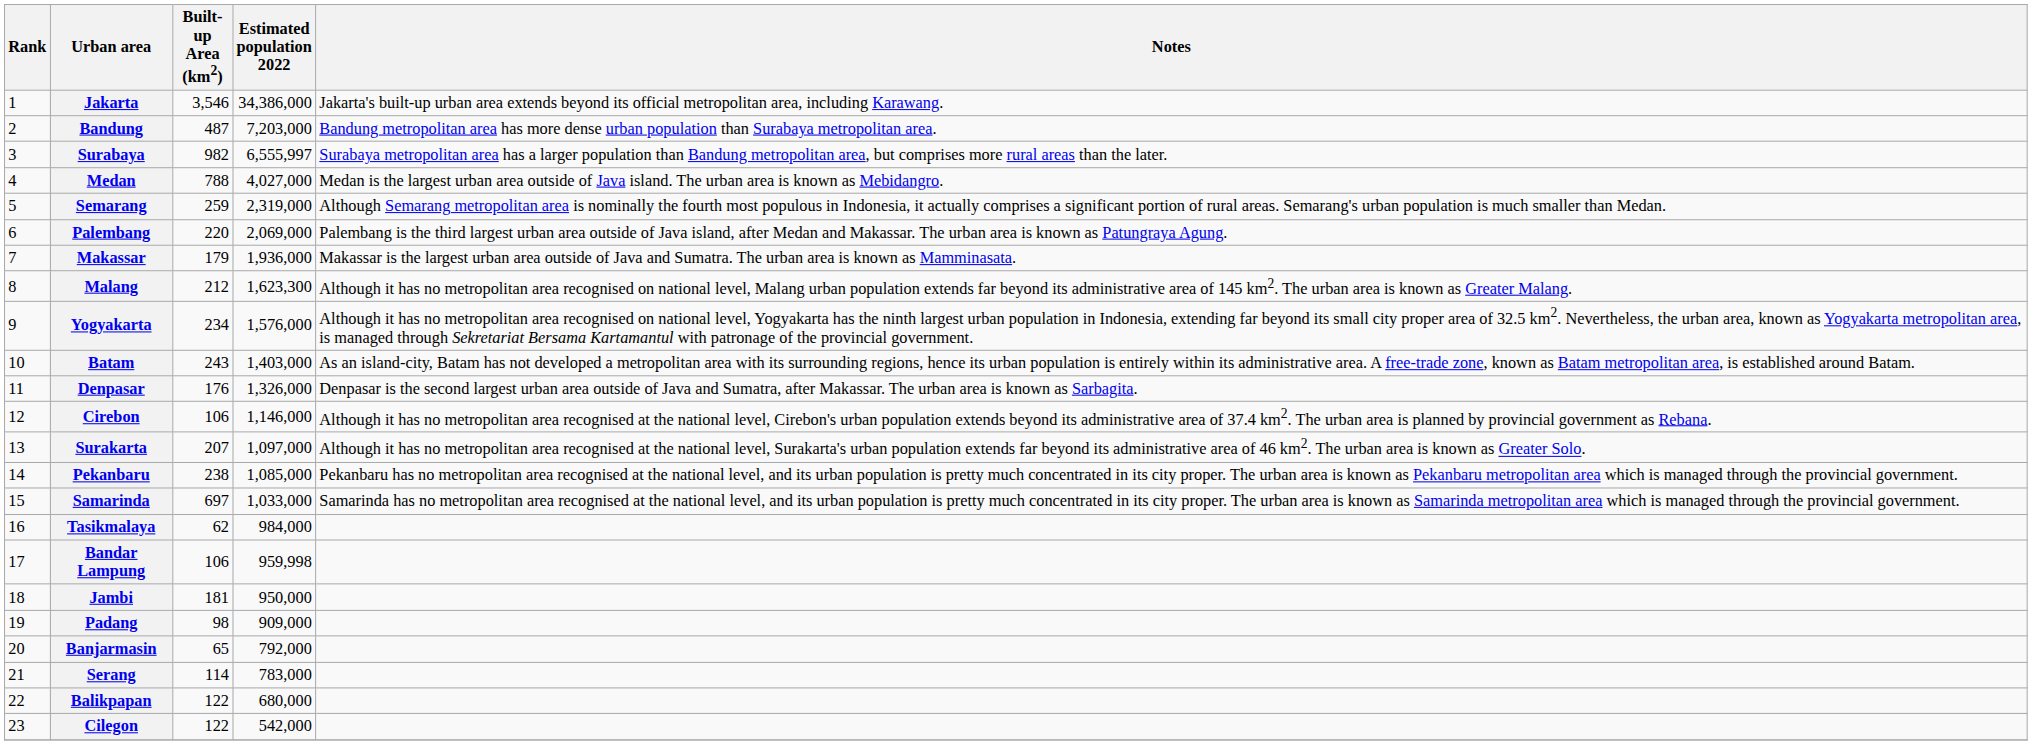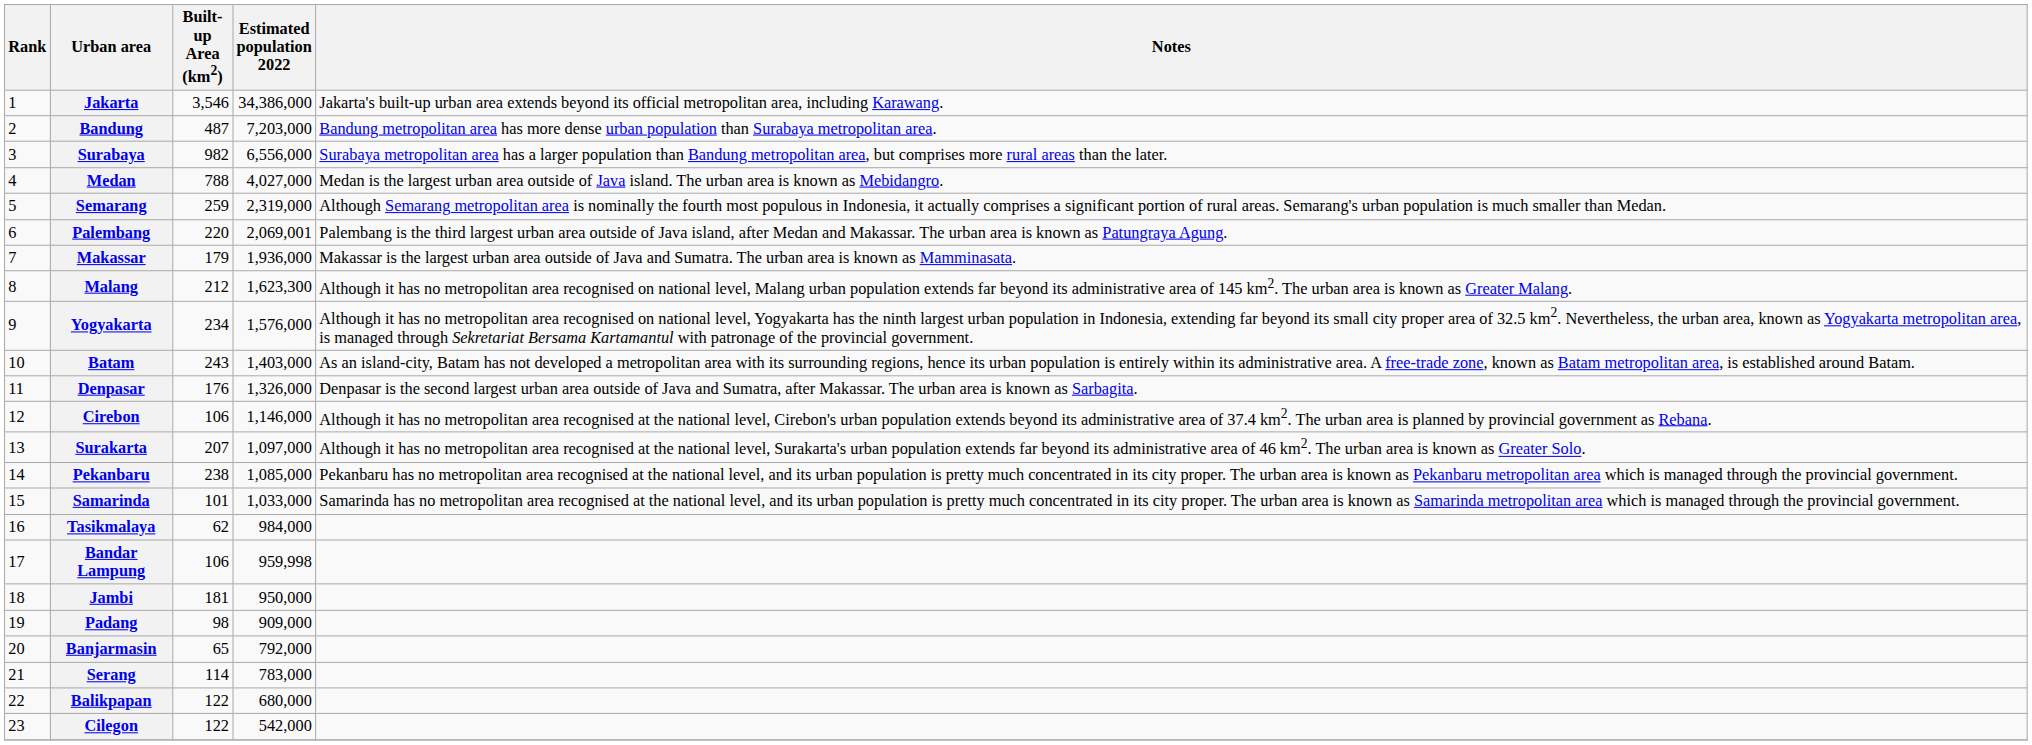(279, 154) 6,555,997 -> (279, 154) 6,556,000
(279, 232) 2,069,000 -> (279, 232) 2,069,001
(217, 501) 697 -> (217, 501) 101
